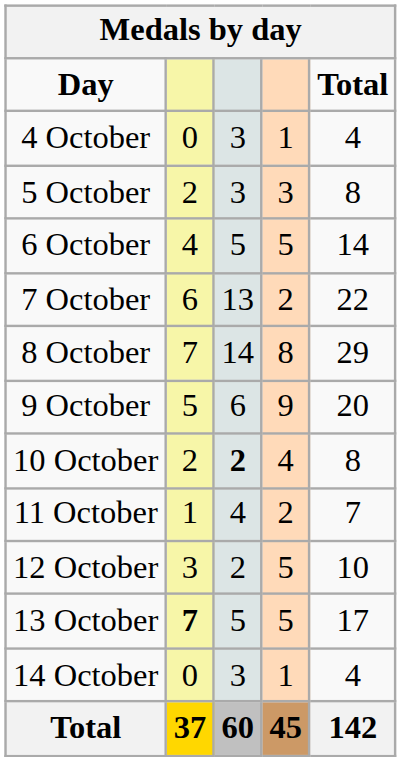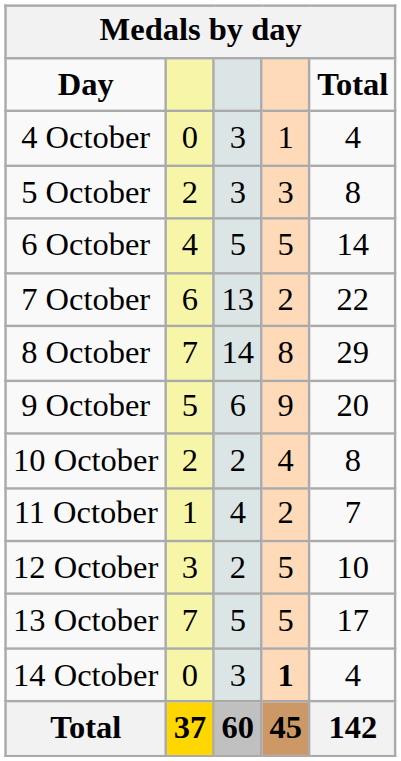(238, 459) bold -> (238, 459) normal
(190, 620) bold -> (190, 620) normal
(286, 674) normal -> (286, 674) bold
